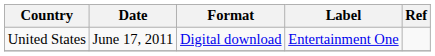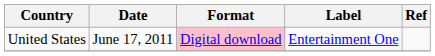(231, 39) no background -> (231, 39) pink background
